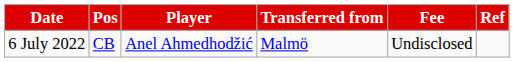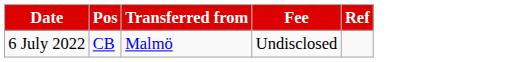- column: (189, 17)
